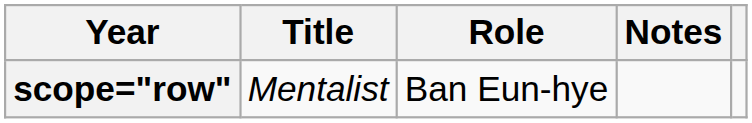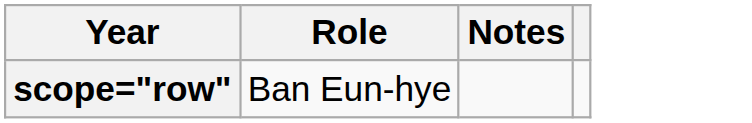- column: (318, 32)
